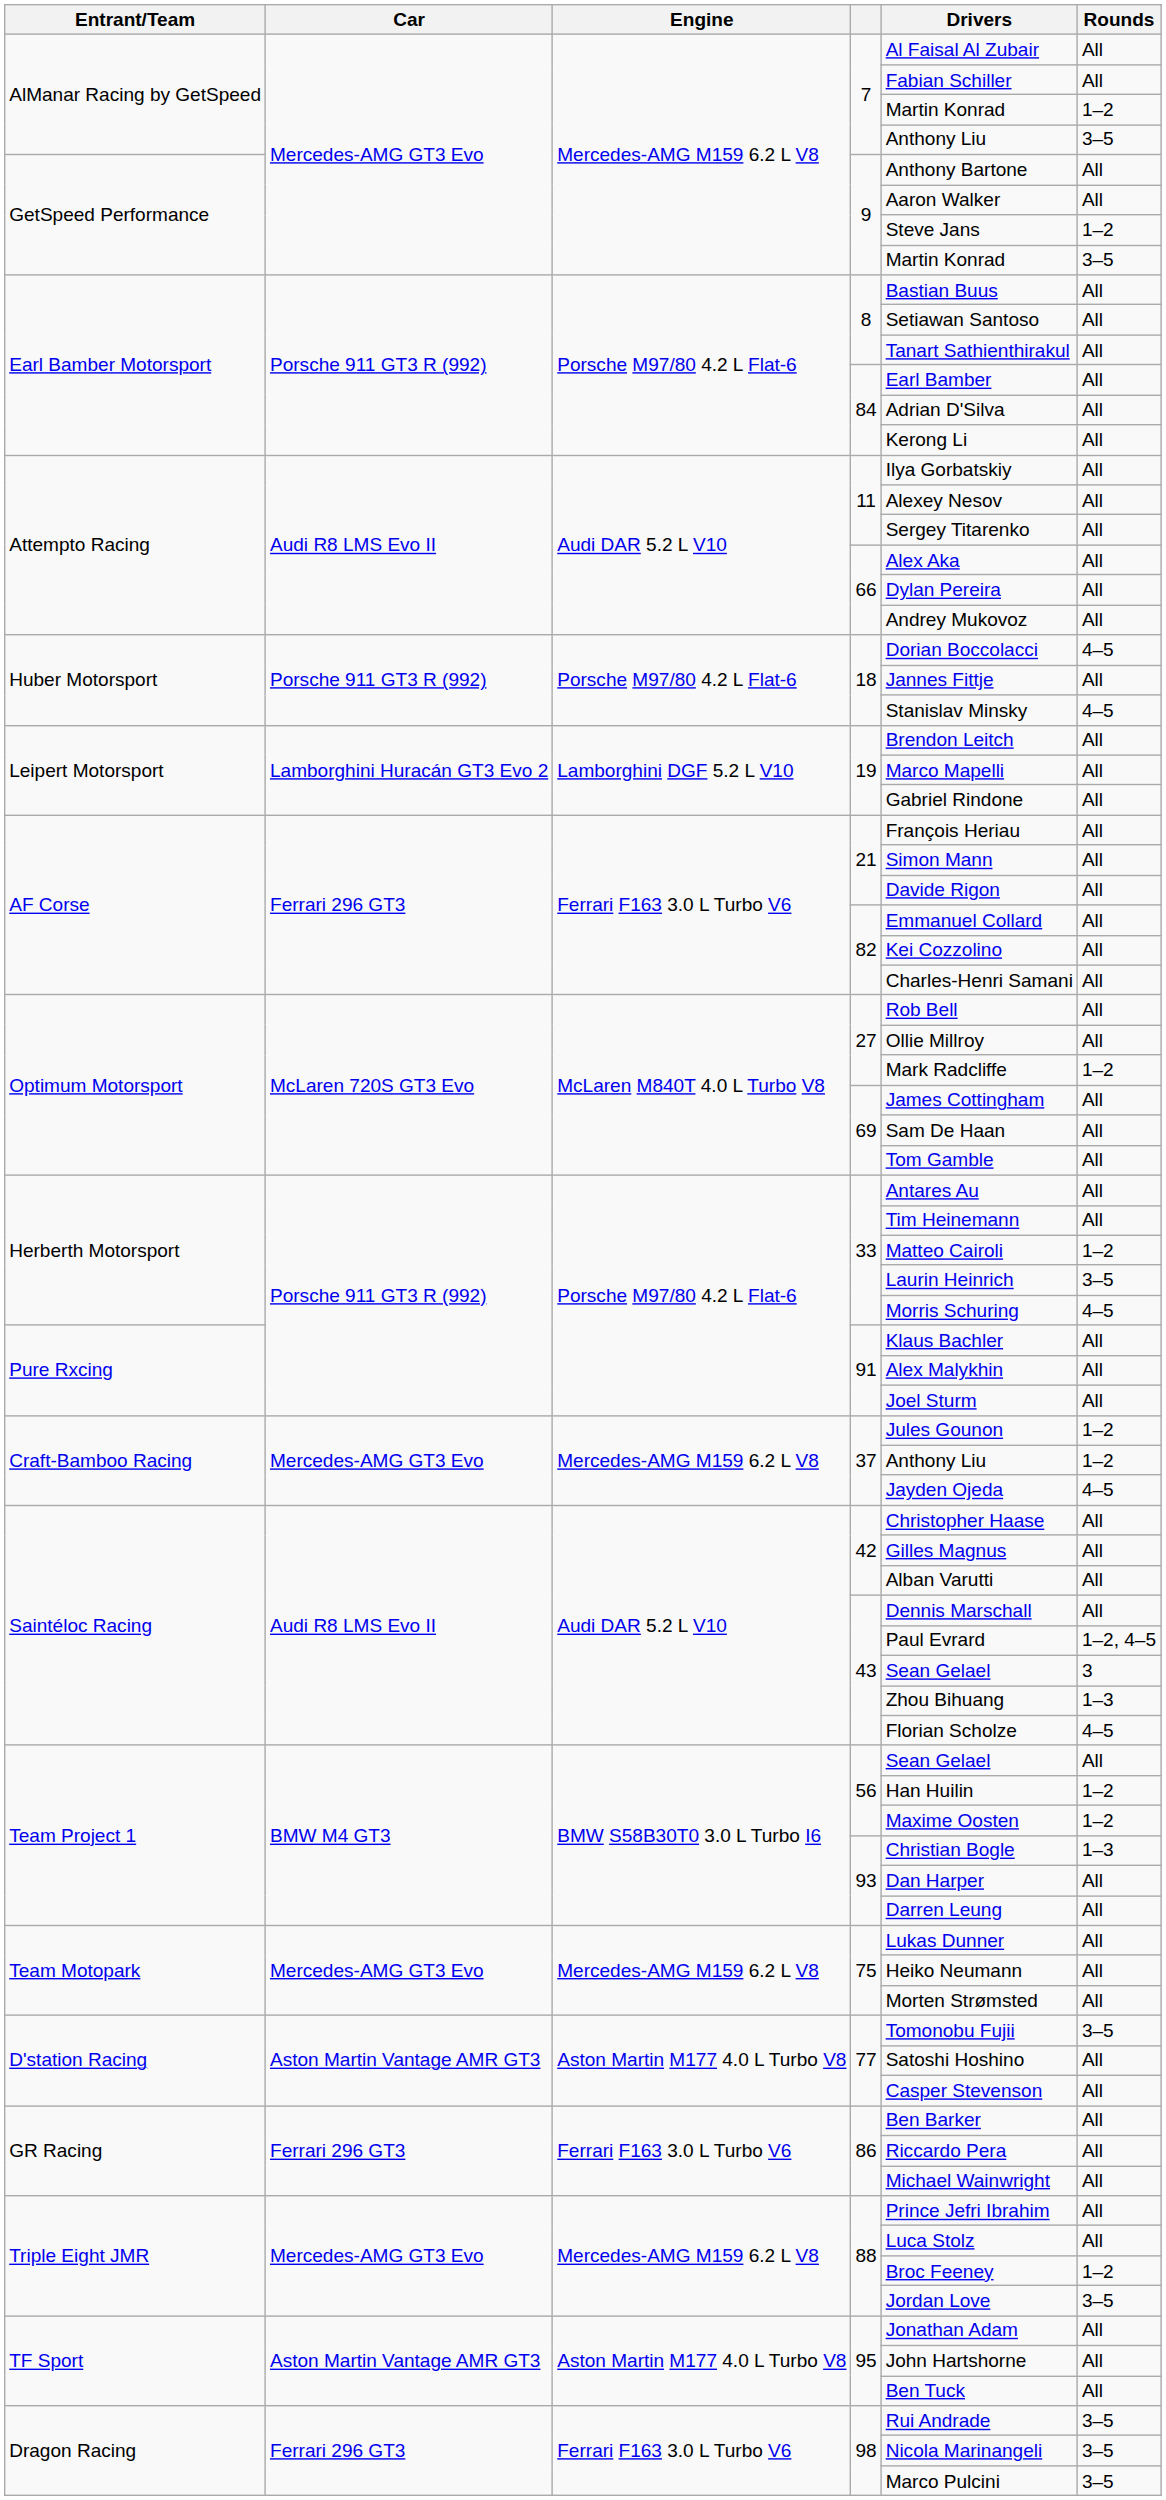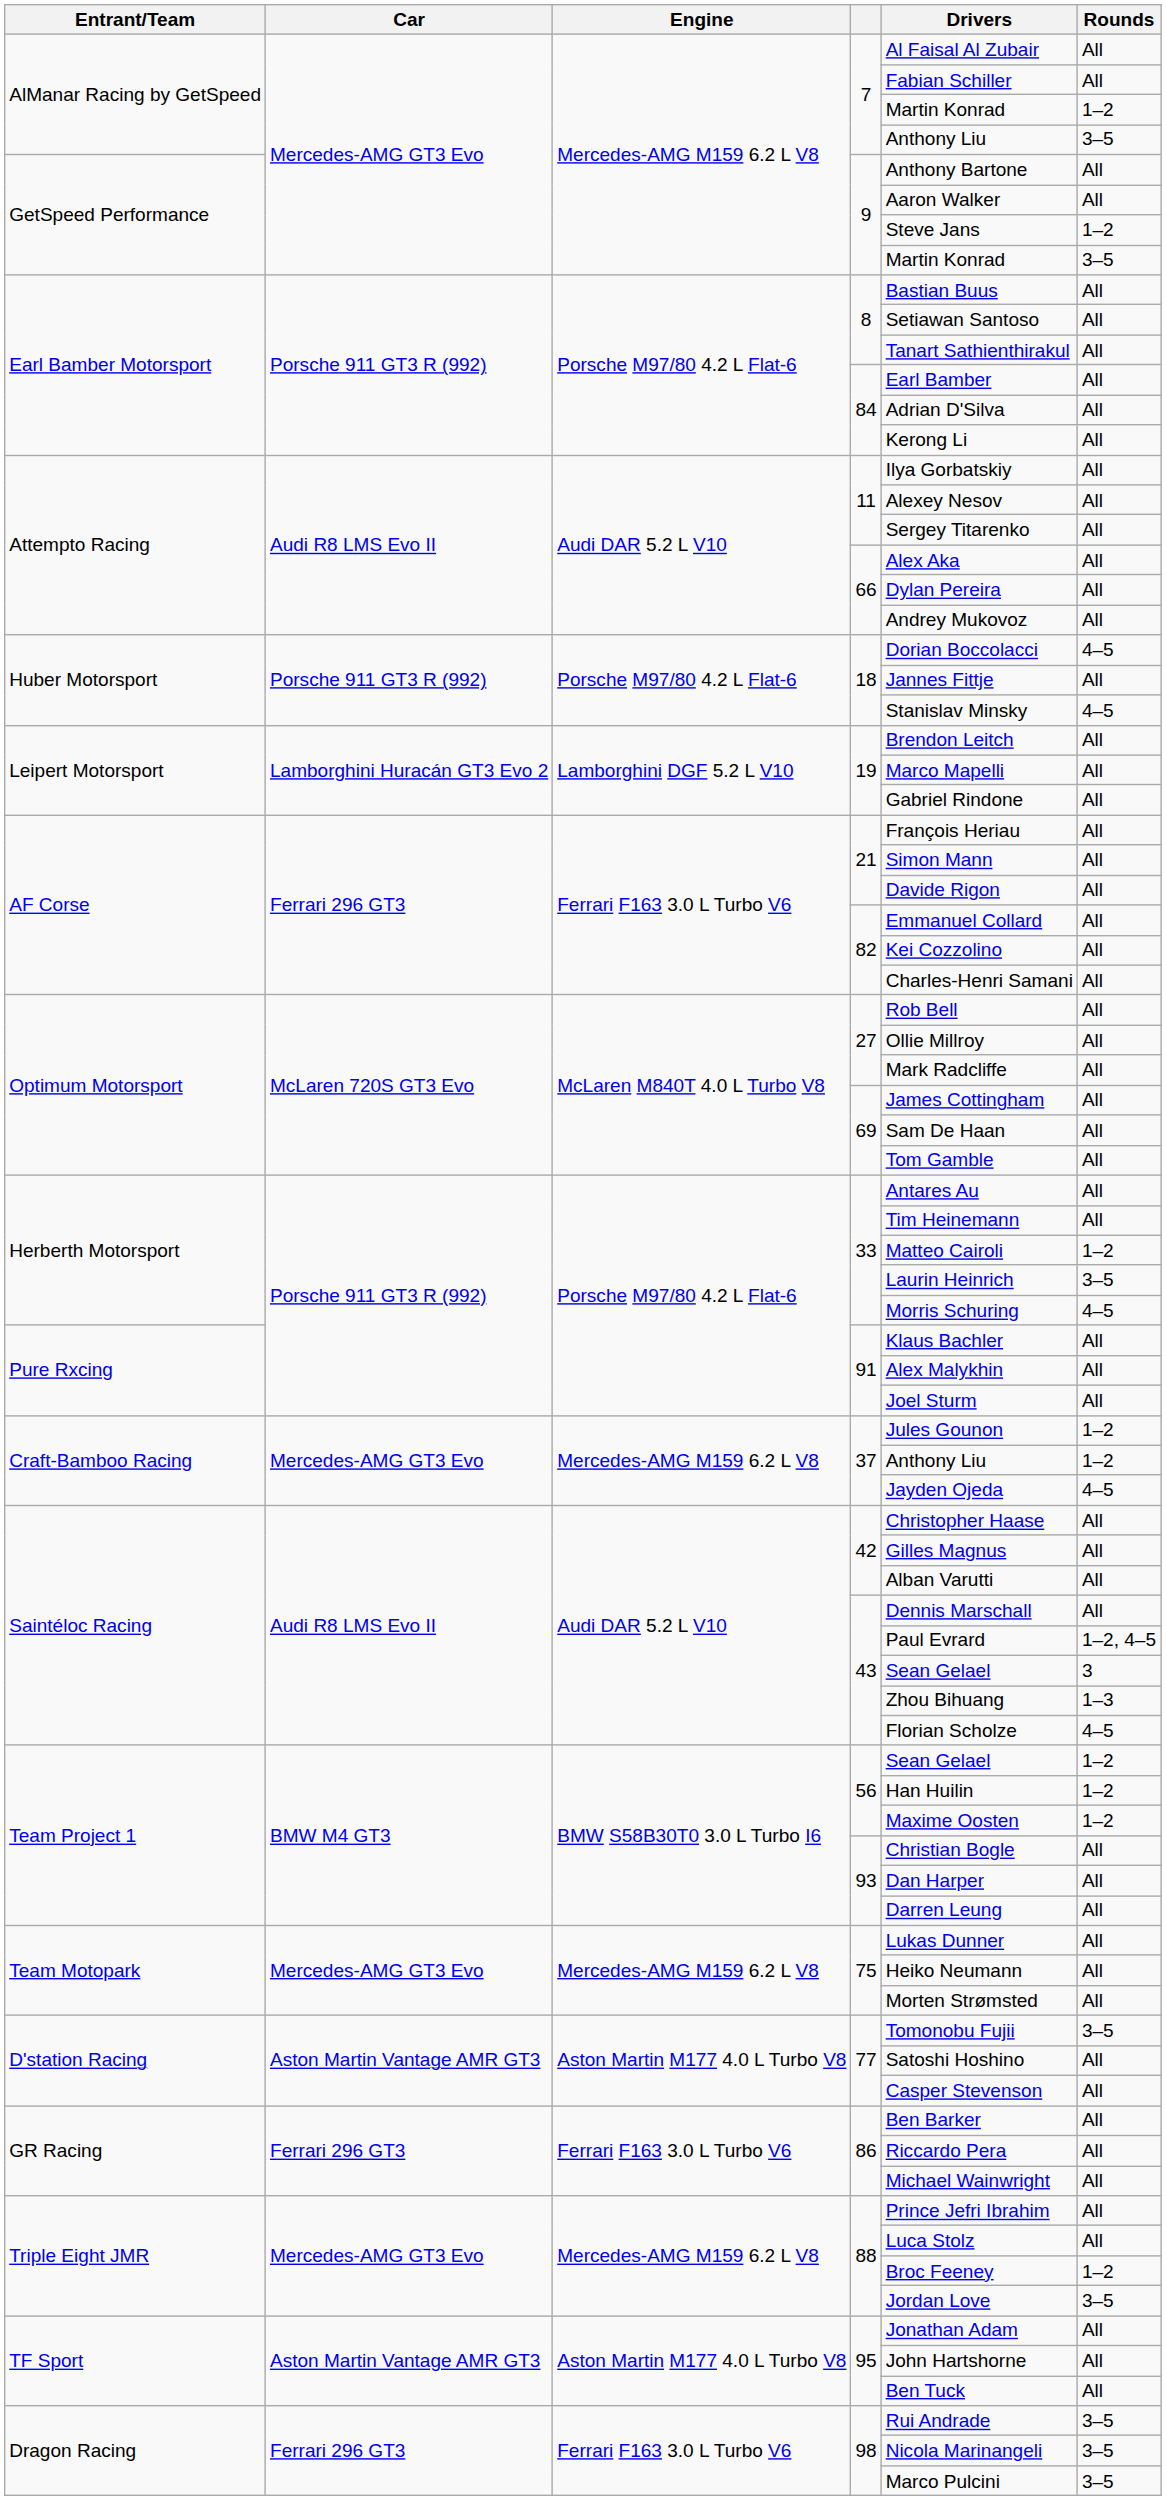(1098, 1070) 1–2 -> (1092, 1070) All
(1092, 1760) All -> (1098, 1760) 1–2
(1098, 1850) 1–3 -> (1092, 1850) All
